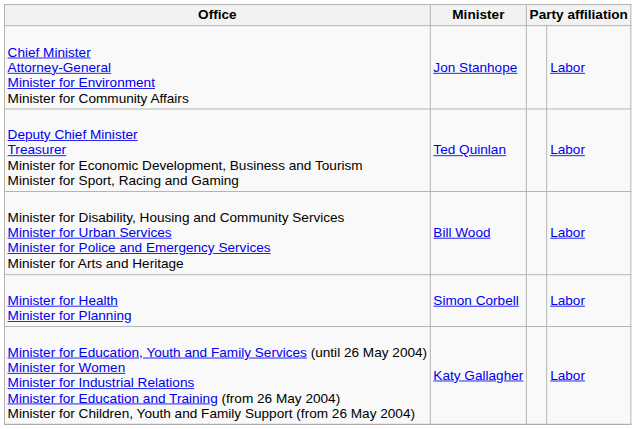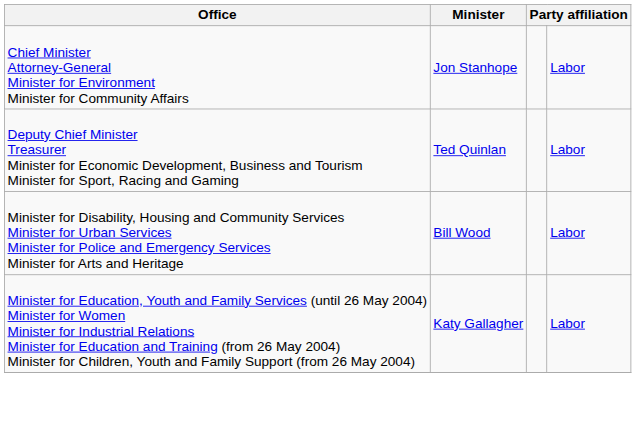- row: (70, 308)
